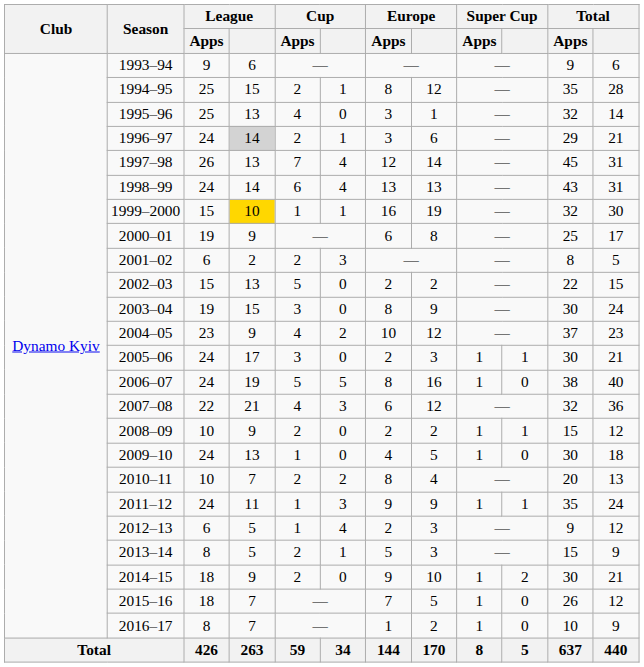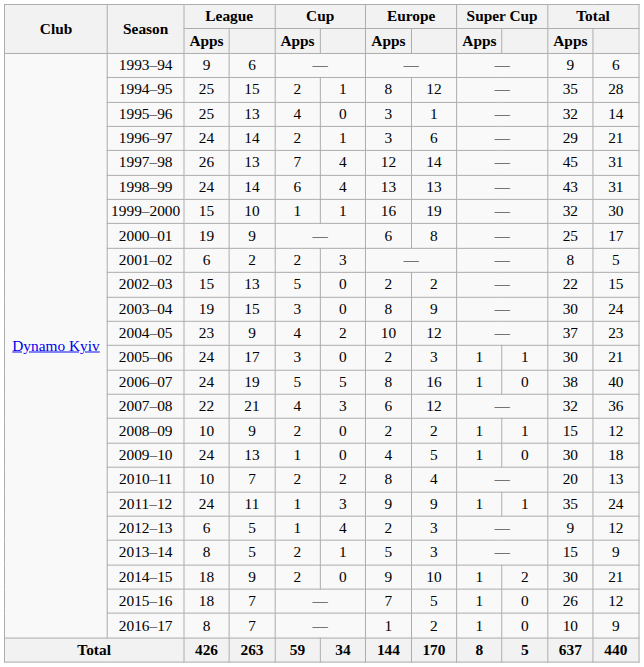(252, 138) lightgrey background -> (252, 138) no background
(252, 211) gold background -> (252, 211) no background
